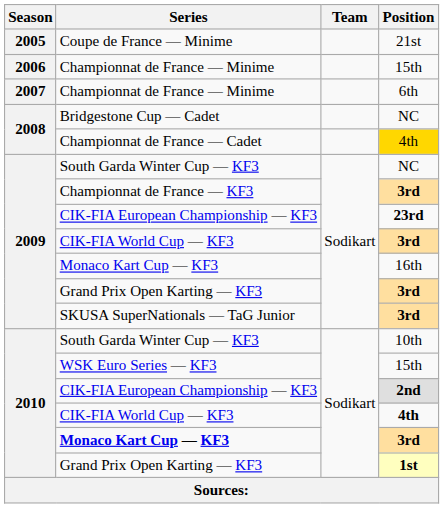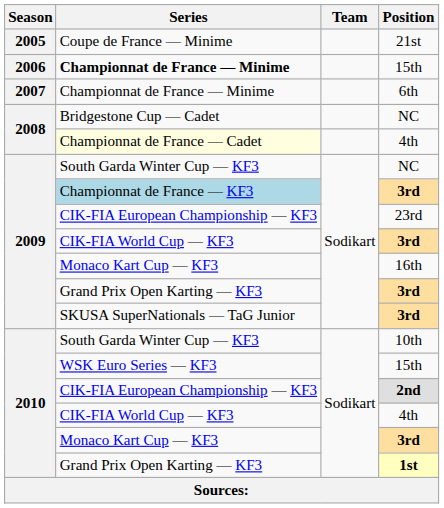(167, 66) normal -> (175, 66) bold
(161, 141) no background -> (161, 141) lightyellow background
(409, 141) gold background -> (409, 141) no background
(157, 190) no background -> (157, 190) lightblue background
(409, 215) bold -> (409, 215) normal
(409, 415) bold -> (409, 415) normal
(144, 439) bold -> (139, 439) normal
